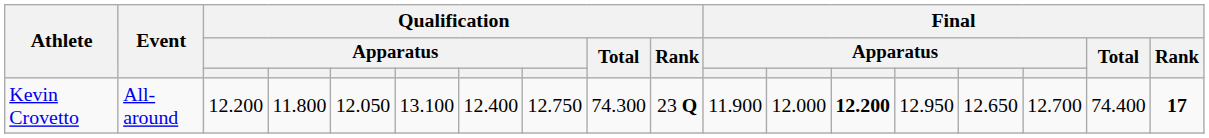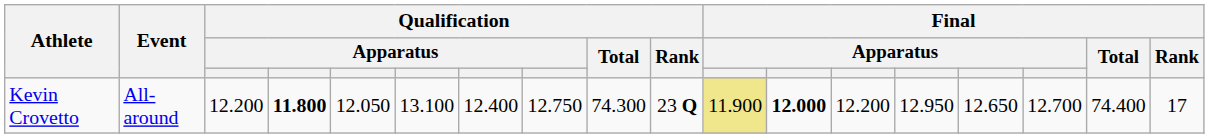(299, 105) normal -> (300, 105) bold
(735, 105) no background -> (735, 105) khaki background
(799, 105) normal -> (799, 105) bold
(863, 105) bold -> (863, 105) normal
(1177, 105) bold -> (1177, 105) normal
